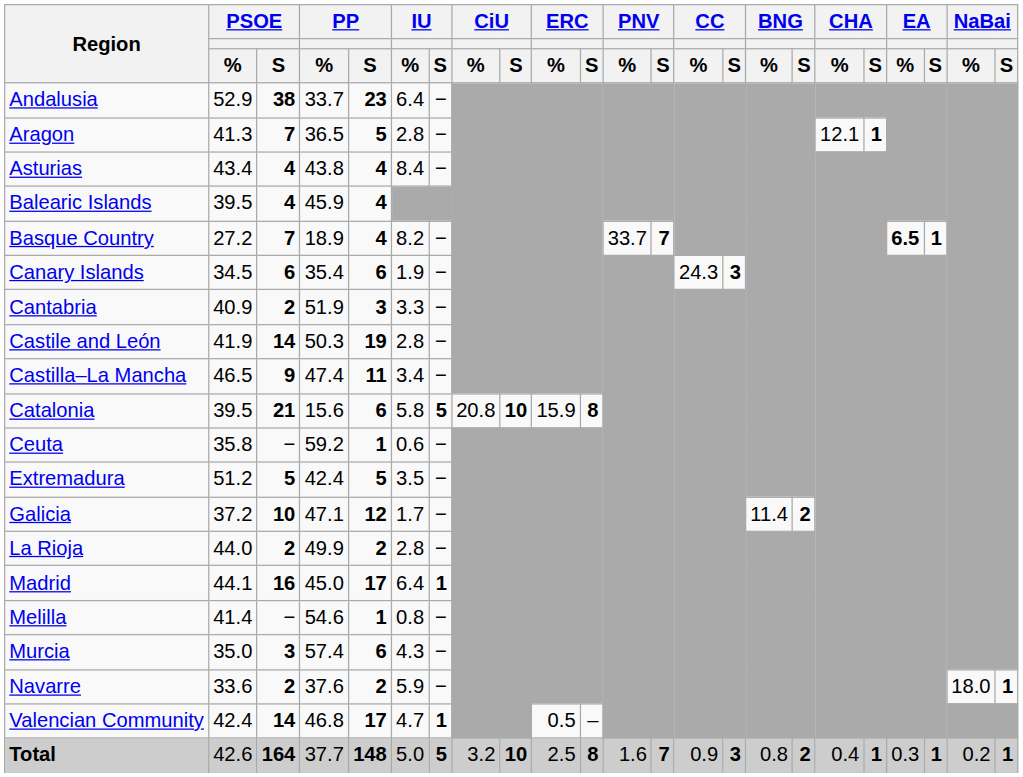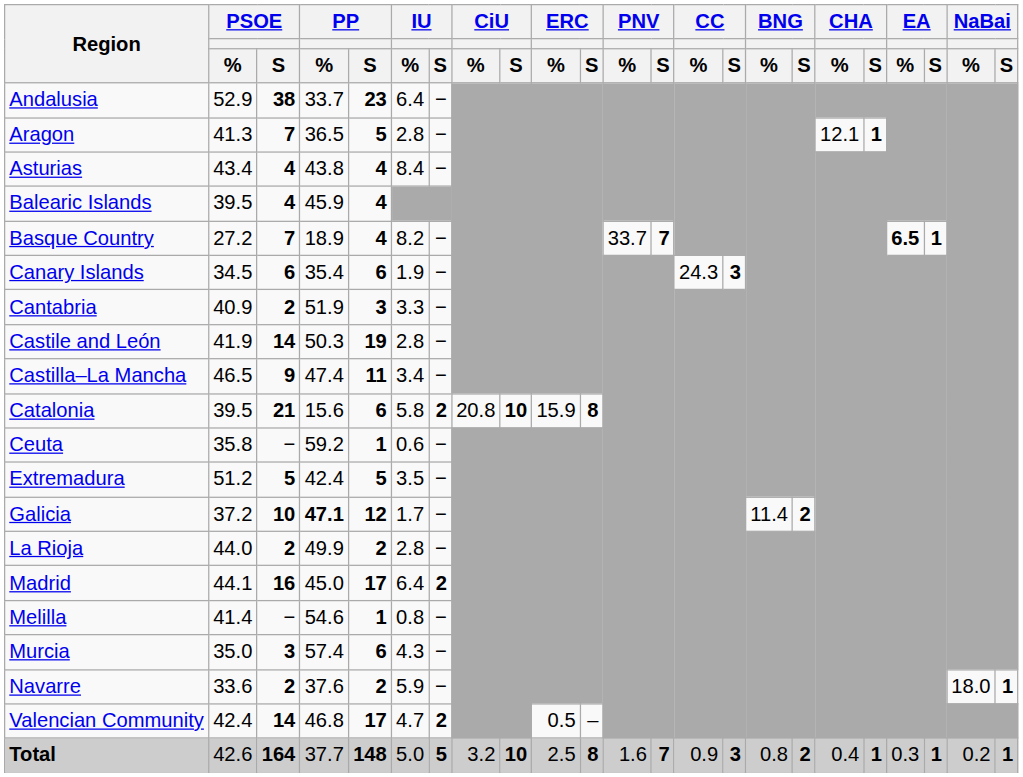(441, 410) 5 -> (441, 410) 2
(324, 513) normal -> (324, 513) bold
(441, 582) 1 -> (441, 582) 2
(441, 720) 1 -> (441, 720) 2
